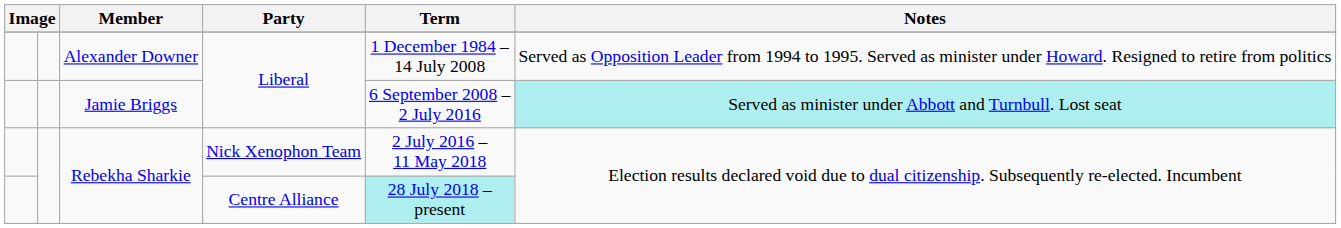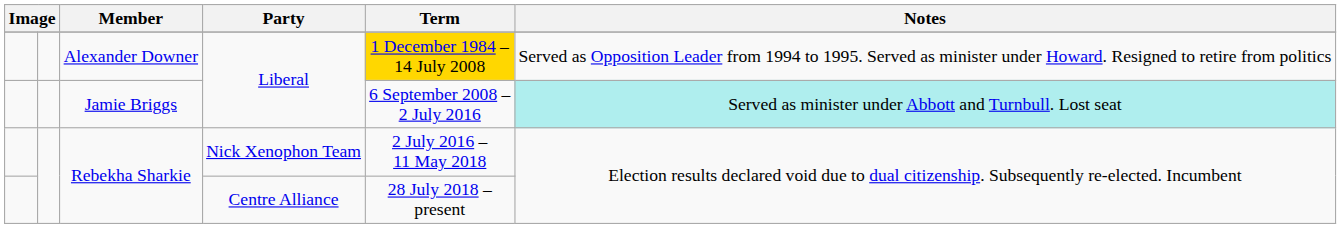(440, 56) no background -> (440, 56) gold background
(440, 199) paleturquoise background -> (440, 199) no background
